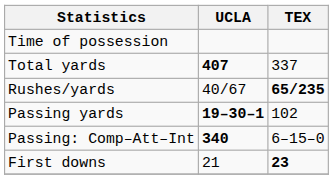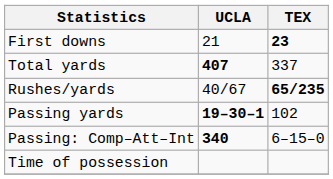rows swapped: (57, 162) <-> (88, 42)
